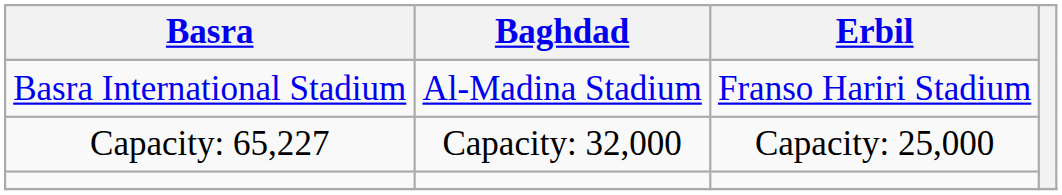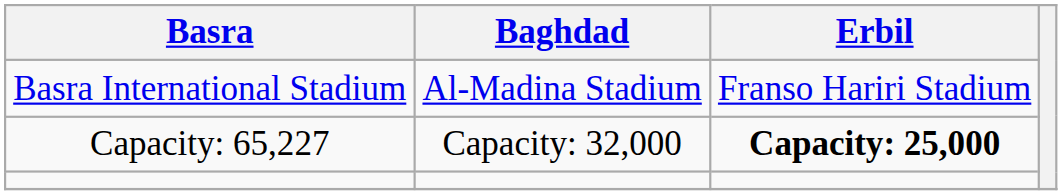(875, 143) normal -> (875, 143) bold
